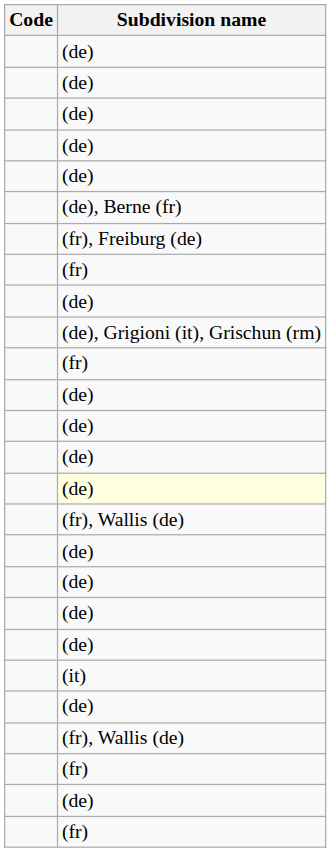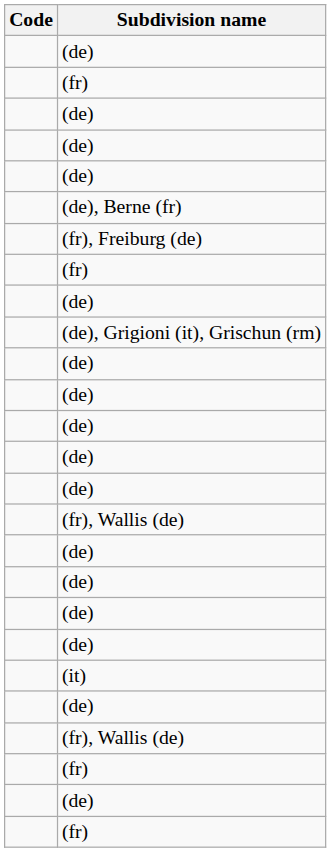(78, 82) (de) -> (75, 82) (fr)
(75, 363) (fr) -> (78, 363) (de)
(78, 488) lightyellow background -> (78, 488) no background
